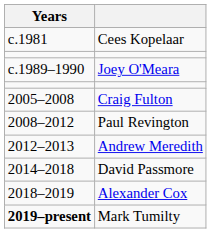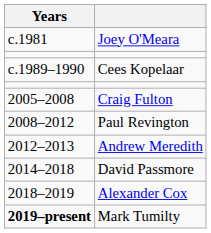(141, 39) Cees Kopelaar -> (139, 39) Joey O'Meara
(139, 69) Joey O'Meara -> (141, 69) Cees Kopelaar
